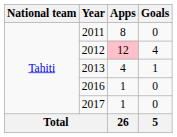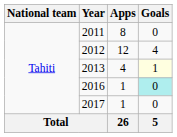(123, 50) pink background -> (123, 50) no background
(155, 68) no background -> (155, 68) lightyellow background
(155, 86) no background -> (155, 86) paleturquoise background
